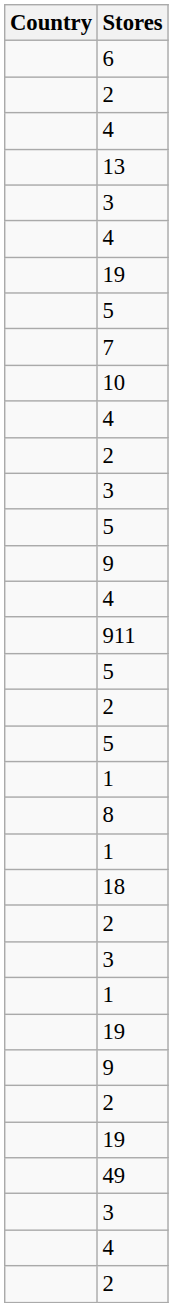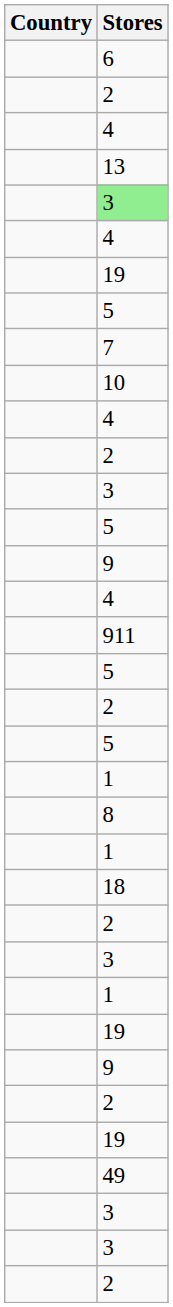(108, 202) no background -> (108, 202) lightgreen background
(108, 1247) 4 -> (108, 1247) 3
